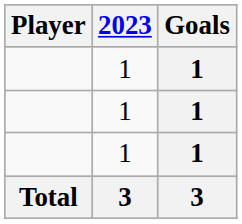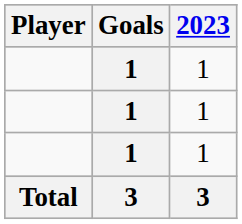columns swapped: (197, 25) <-> (125, 25)
